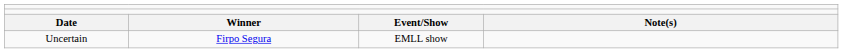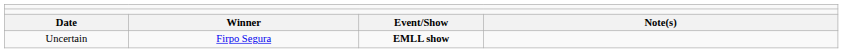(421, 39) normal -> (421, 39) bold
